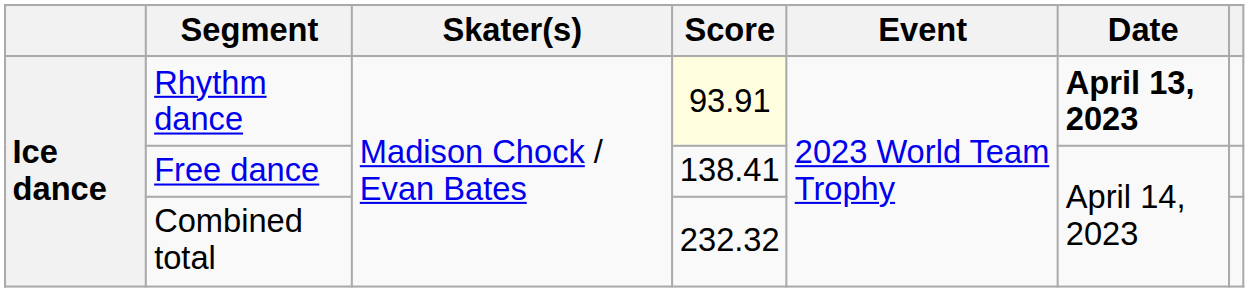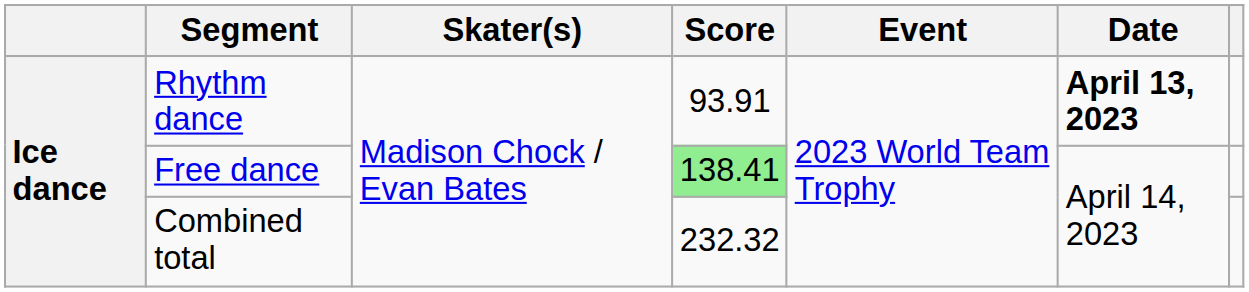(730, 100) lightyellow background -> (730, 100) no background
(730, 170) no background -> (730, 170) lightgreen background
